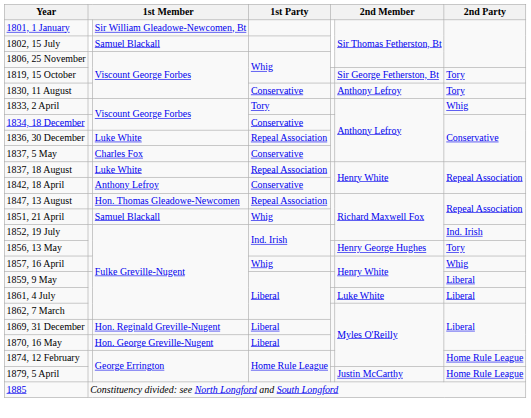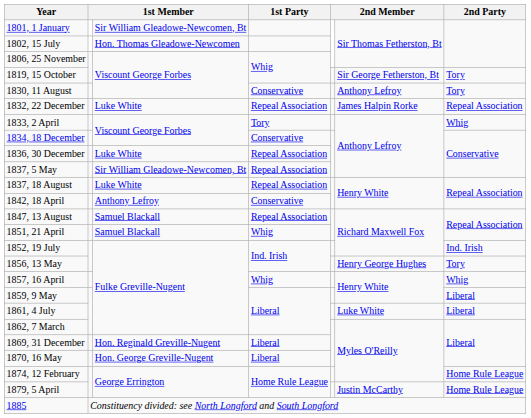(127, 43) Samuel Blackall -> (167, 43) Hon. Thomas Gleadowe-Newcomen
+ row: (46, 106)
(119, 153) Charles Fox -> (171, 169) Sir William Gleadowe-Newcomen, Bt
(277, 153) Conservative -> (289, 169) Repeal Association
(167, 201) Hon. Thomas Gleadowe-Newcomen -> (127, 216) Samuel Blackall
